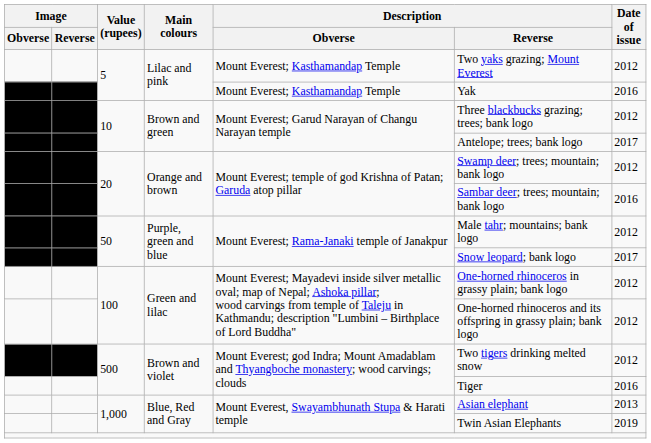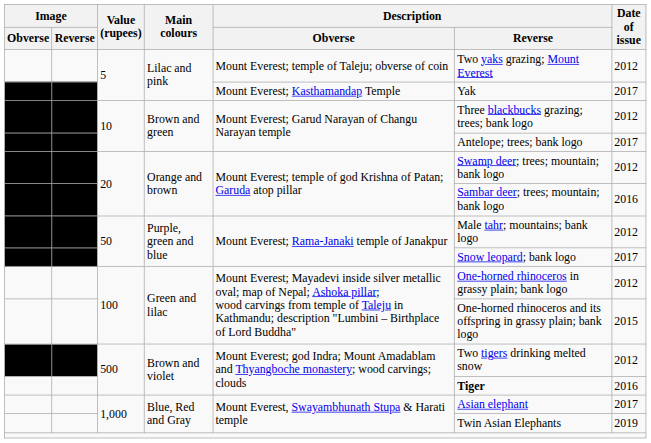(308, 65) Mount Everest; Kasthamandap Temple -> (332, 65) Mount Everest; temple of Taleju; obverse of coin
(626, 91) 2016 -> (626, 91) 2017
(626, 321) 2012 -> (626, 321) 2015
(470, 385) normal -> (471, 385) bold
(626, 404) 2013 -> (626, 404) 2017
